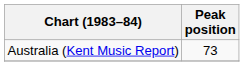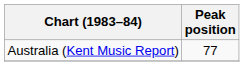(210, 50) 73 -> (210, 50) 77
